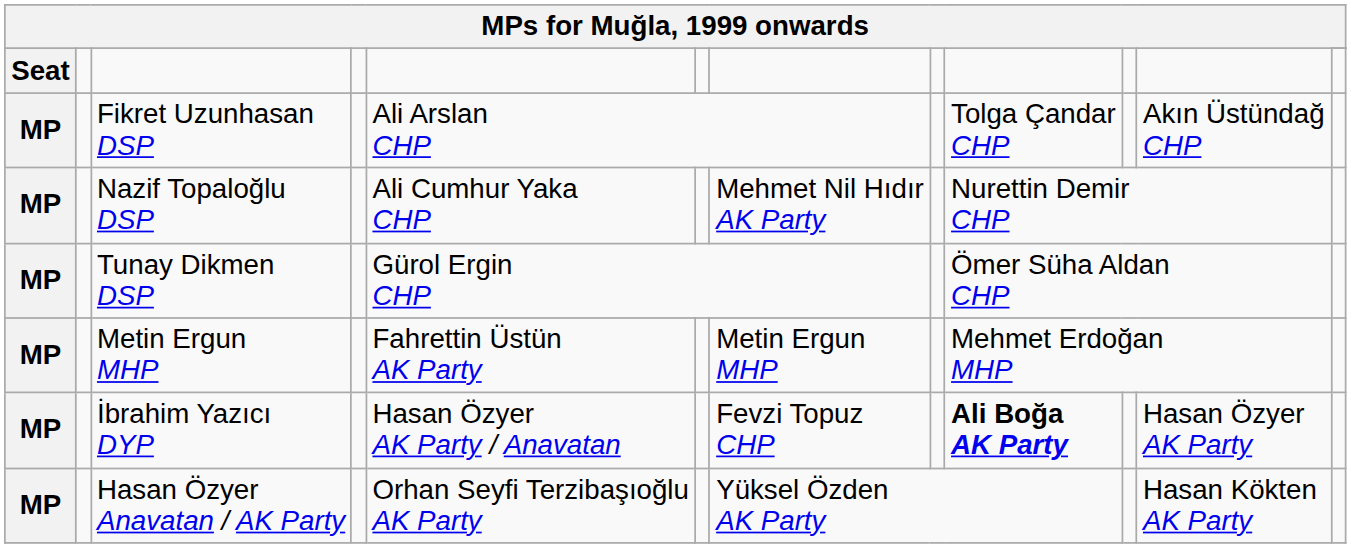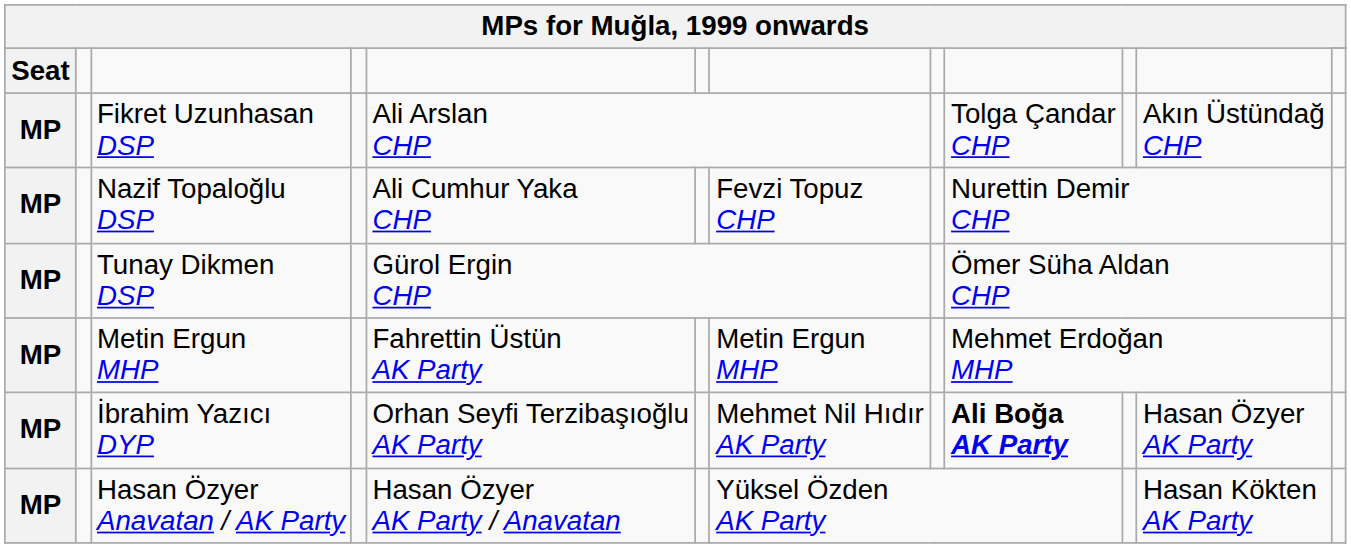(820, 204) Mehmet Nil Hıdır AK Party -> (790, 204) Fevzi Topuz CHP
(497, 429) Hasan Özyer AK Party / Anavatan -> (531, 429) Orhan Seyfi Terzibaşıoğlu AK Party
(790, 429) Fevzi Topuz CHP -> (820, 429) Mehmet Nil Hıdır AK Party
(531, 505) Orhan Seyfi Terzibaşıoğlu AK Party -> (497, 505) Hasan Özyer AK Party / Anavatan
